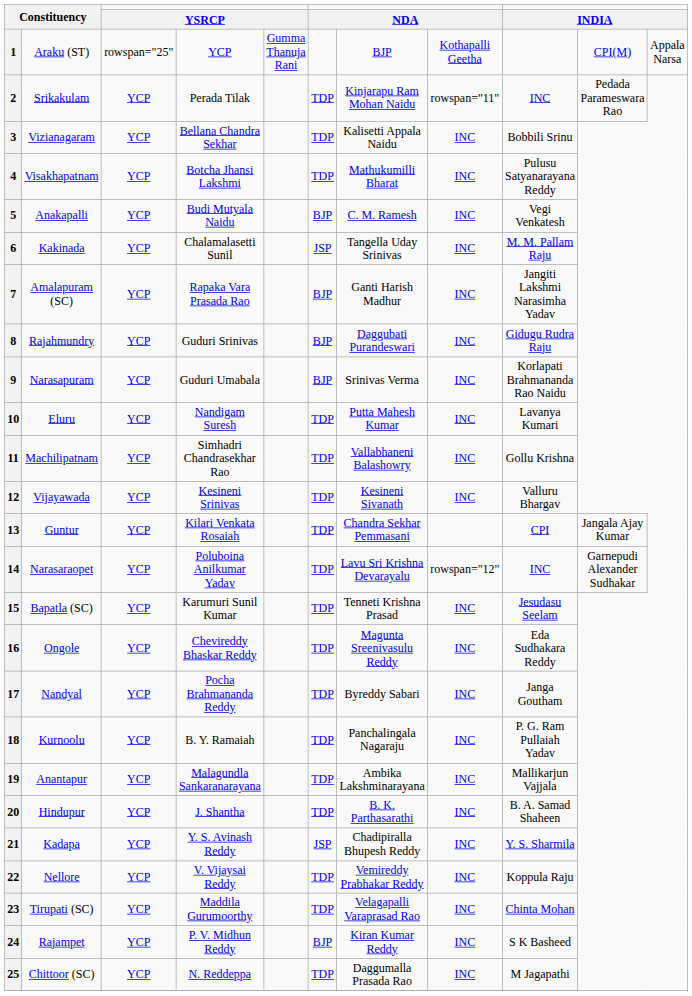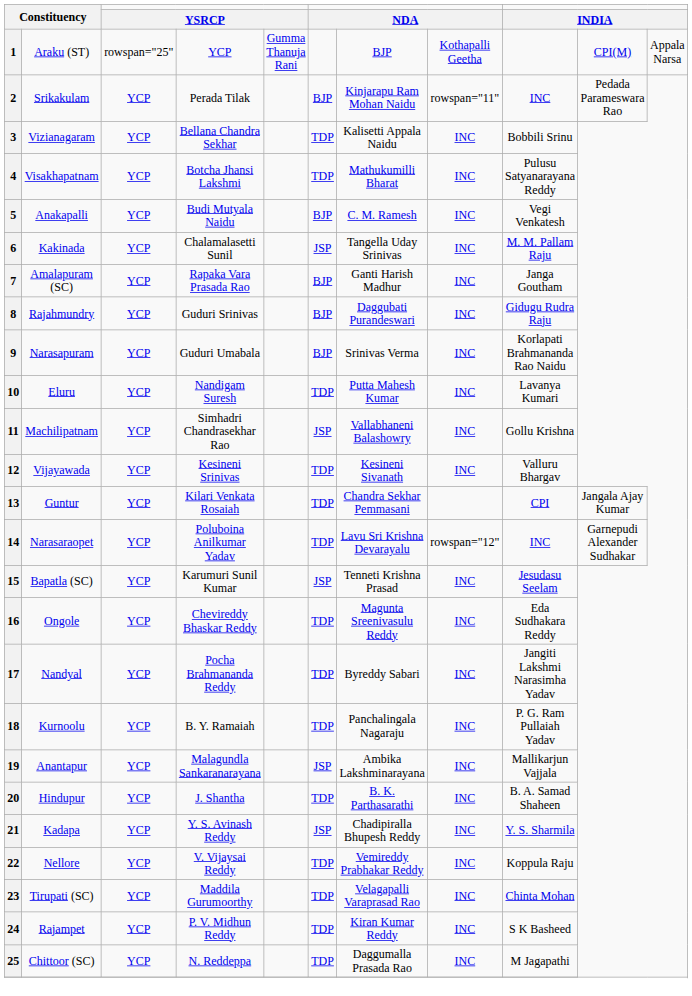(323, 98) TDP -> (323, 98) BJP
(540, 294) Jangiti Lakshmi Narasimha Yadav -> (540, 281) Janga Goutham
(323, 458) TDP -> (323, 431) JSP
(323, 608) TDP -> (323, 581) JSP
(540, 694) Janga Goutham -> (540, 673) Jangiti Lakshmi Narasimha Yadav
(323, 779) TDP -> (323, 765) JSP
(323, 942) BJP -> (323, 928) TDP
